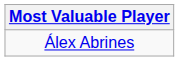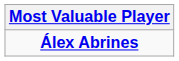(89, 42) normal -> (89, 42) bold
